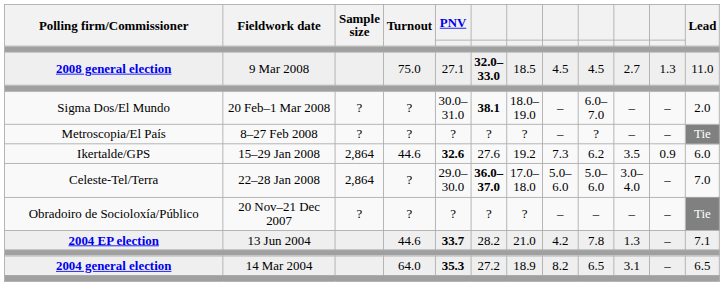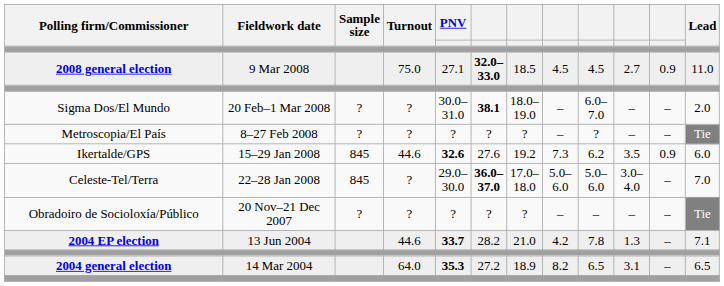(668, 68) 1.3 -> (668, 68) 0.9
(359, 154) 2,864 -> (359, 154) 845
(359, 180) 2,864 -> (359, 180) 845
